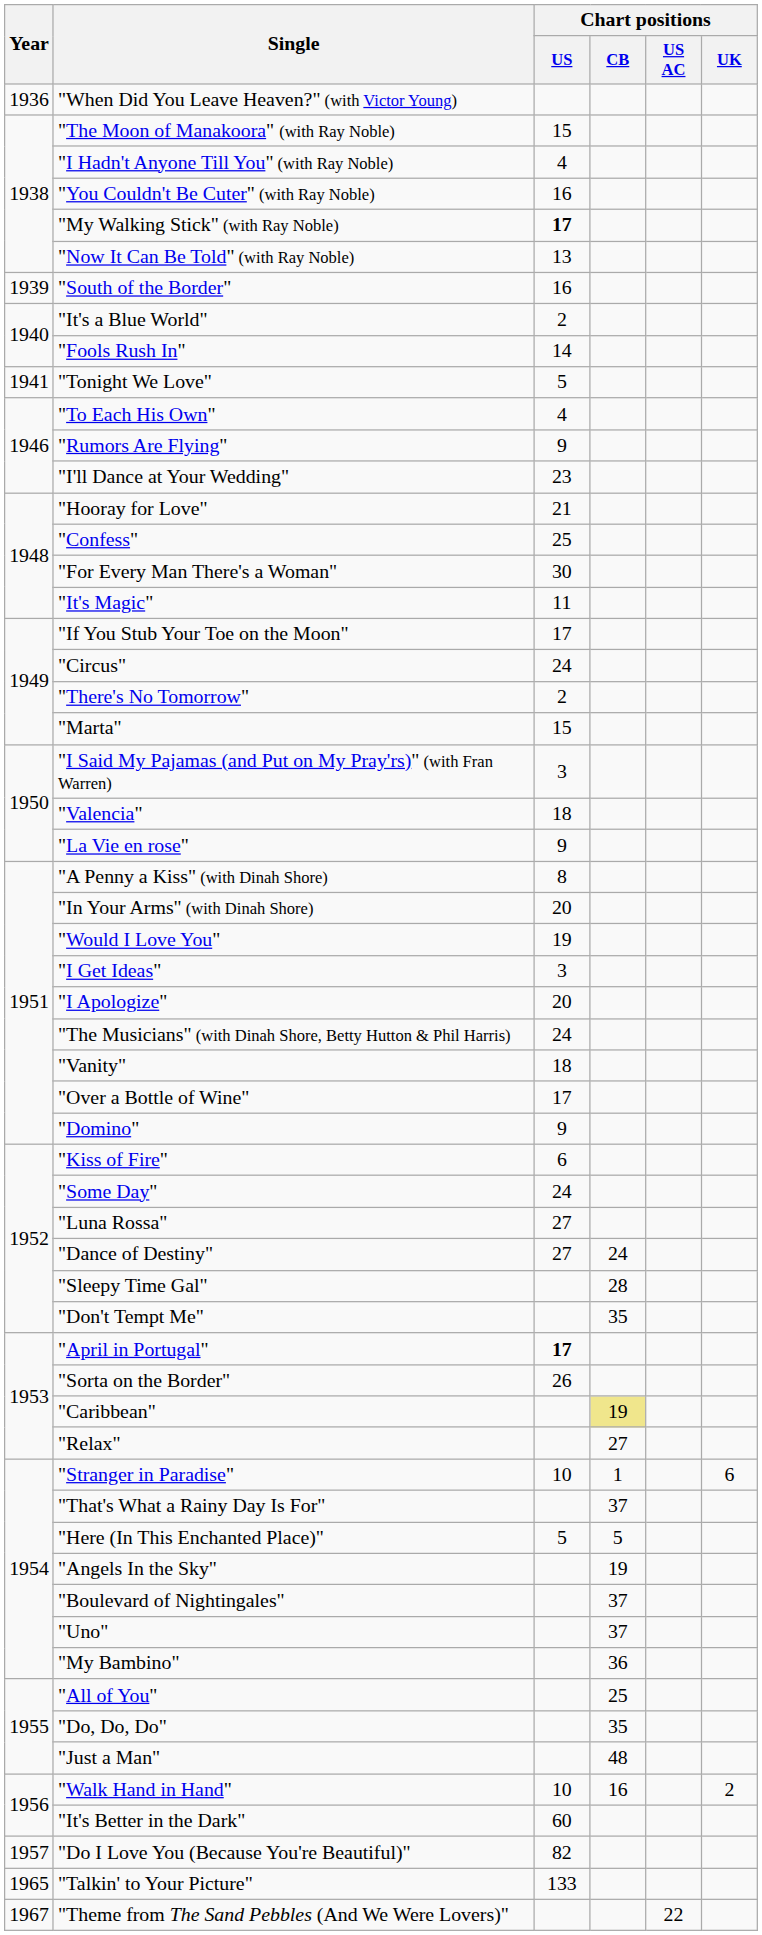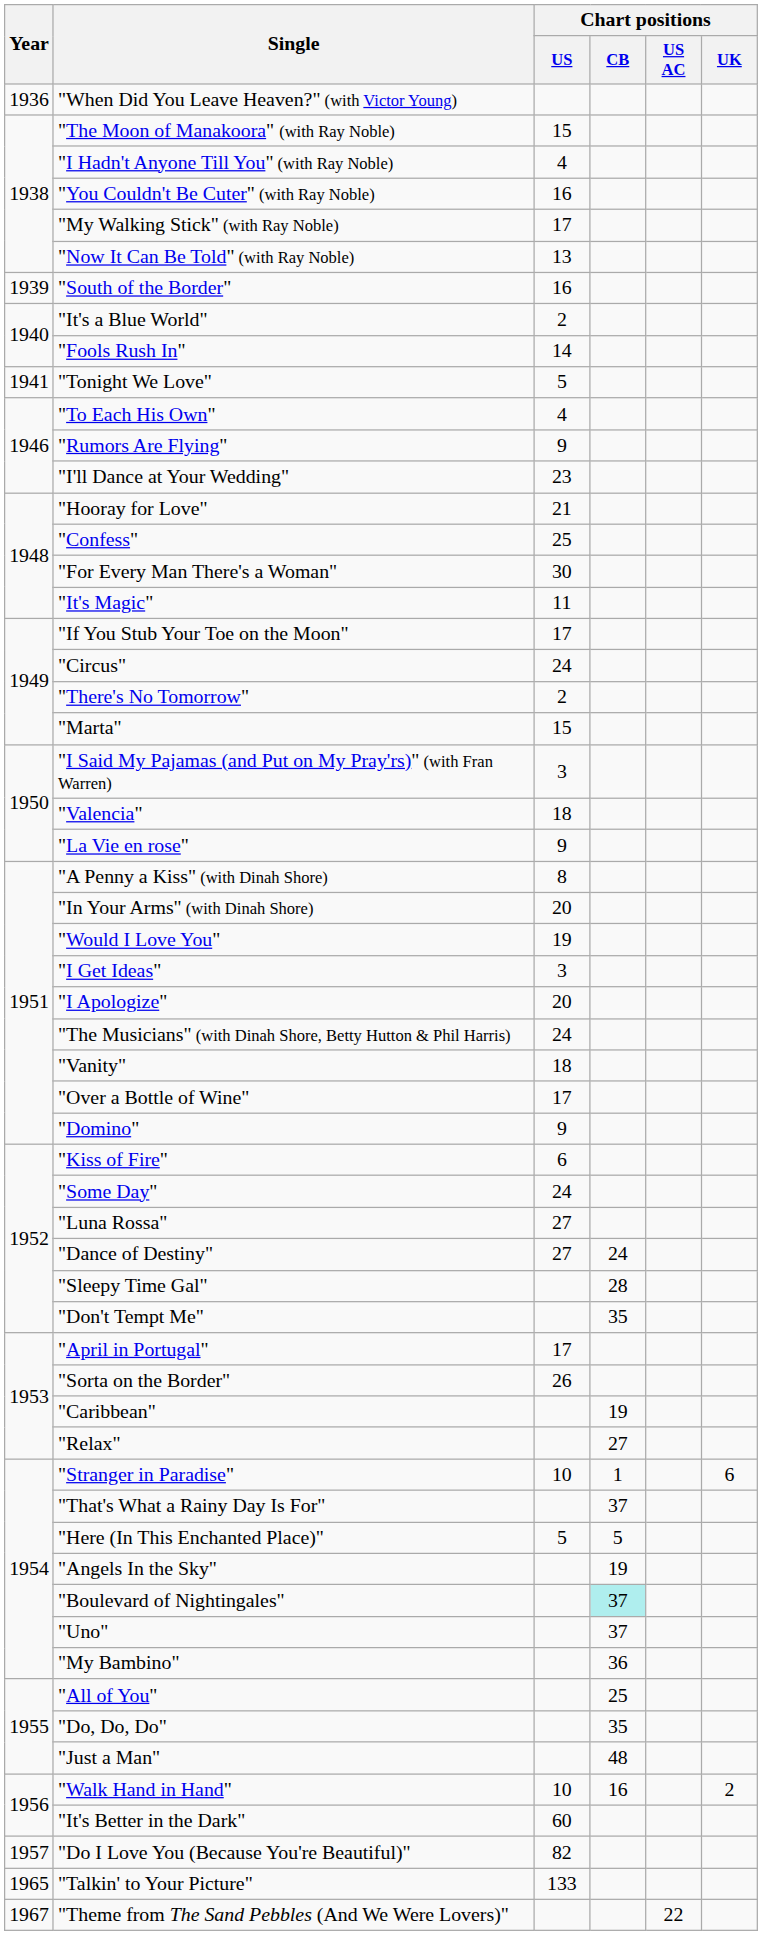(562, 225) bold -> (562, 225) normal
(562, 1348) bold -> (562, 1348) normal
(618, 1411) khaki background -> (618, 1411) no background
(618, 1600) no background -> (618, 1600) paleturquoise background
